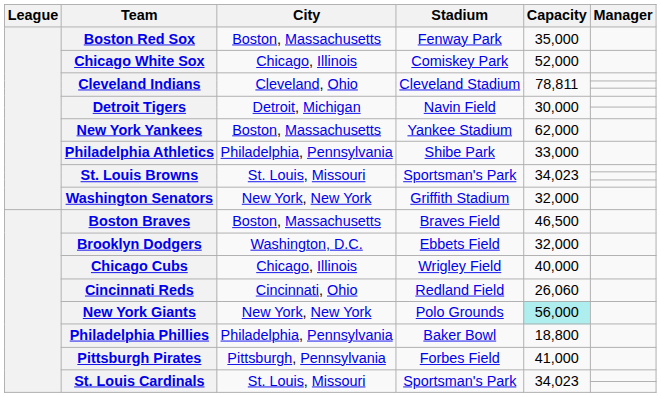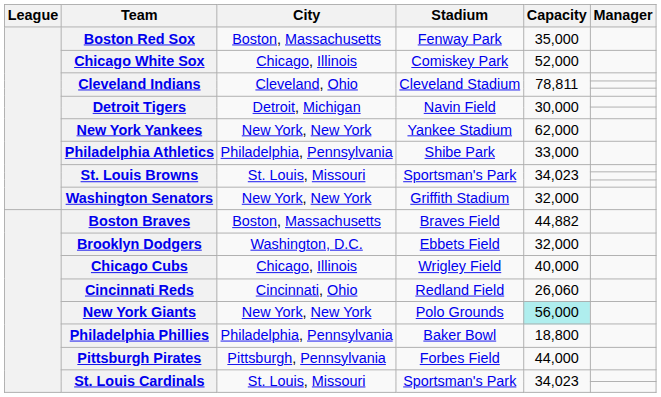(307, 130) Boston, Massachusetts -> (307, 130) New York, New York
(557, 221) 46,500 -> (557, 221) 44,882
(557, 358) 41,000 -> (557, 358) 44,000
